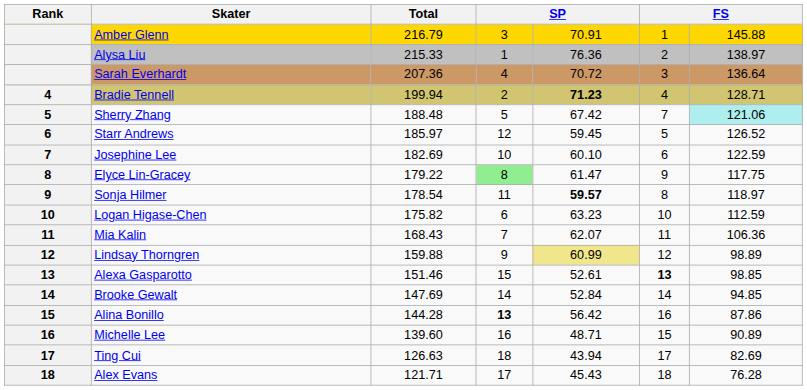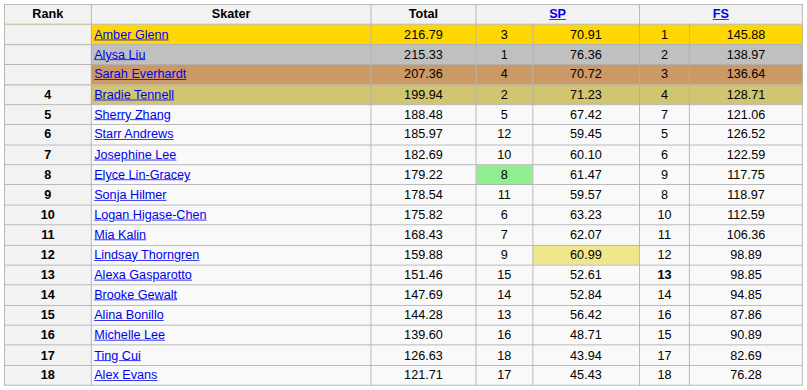(586, 94) bold -> (586, 94) normal
(746, 114) paleturquoise background -> (746, 114) no background
(586, 194) bold -> (586, 194) normal
(504, 315) bold -> (504, 315) normal
